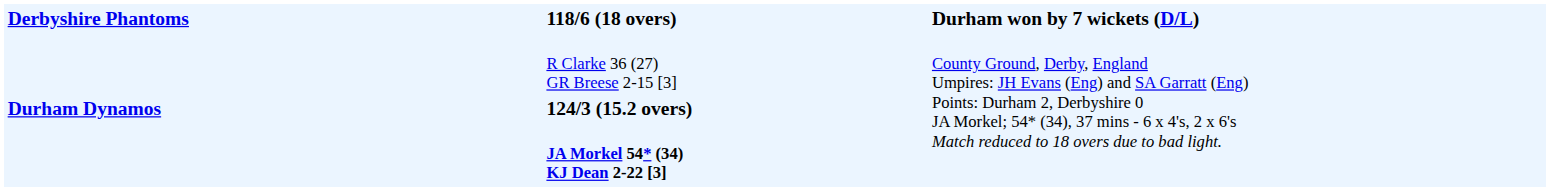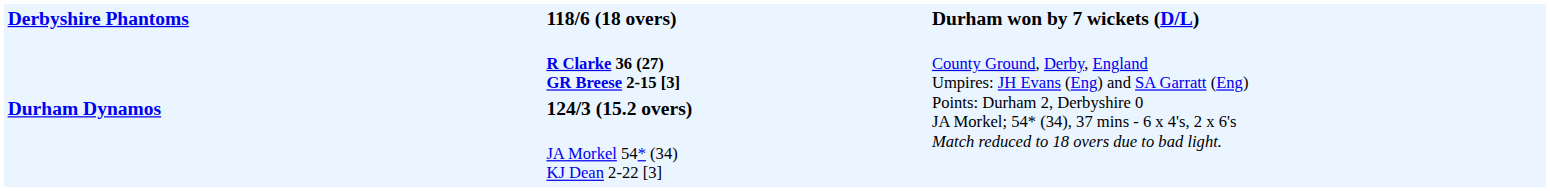(612, 73) normal -> (613, 73) bold
(615, 163) bold -> (612, 163) normal
